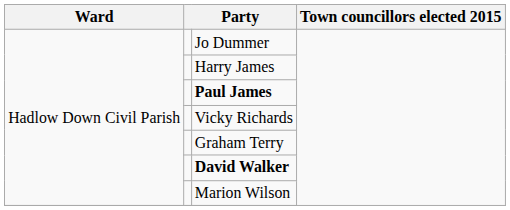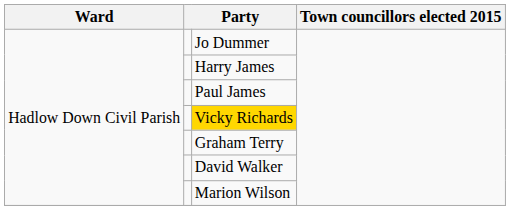(233, 92) bold -> (230, 92) normal
(244, 117) no background -> (244, 117) gold background
(242, 167) bold -> (239, 167) normal
